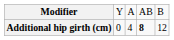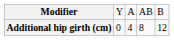(142, 27) bold -> (142, 27) normal
